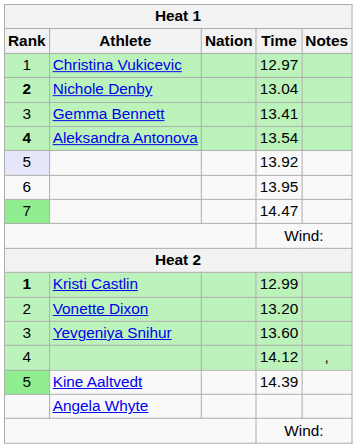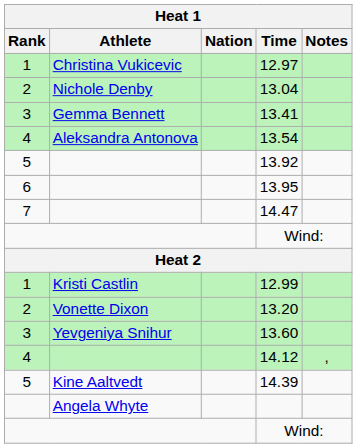(27, 89) bold -> (27, 89) normal
(27, 138) bold -> (27, 138) normal
(27, 162) lavender background -> (27, 162) no background
(27, 211) lightgreen background -> (27, 211) no background
(27, 284) bold -> (27, 284) normal
(27, 382) lightgreen background -> (27, 382) no background
